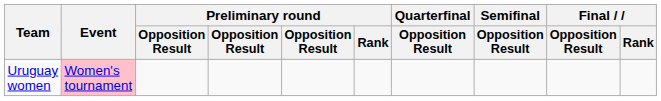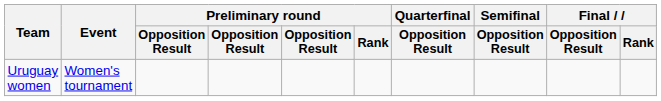(98, 78) pink background -> (98, 78) no background
